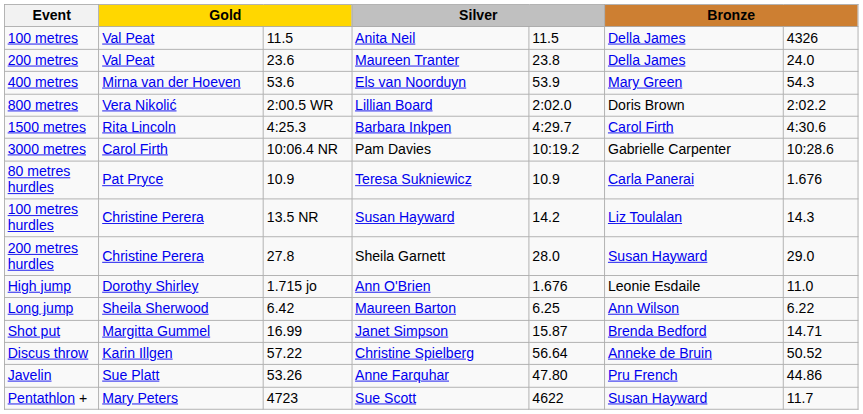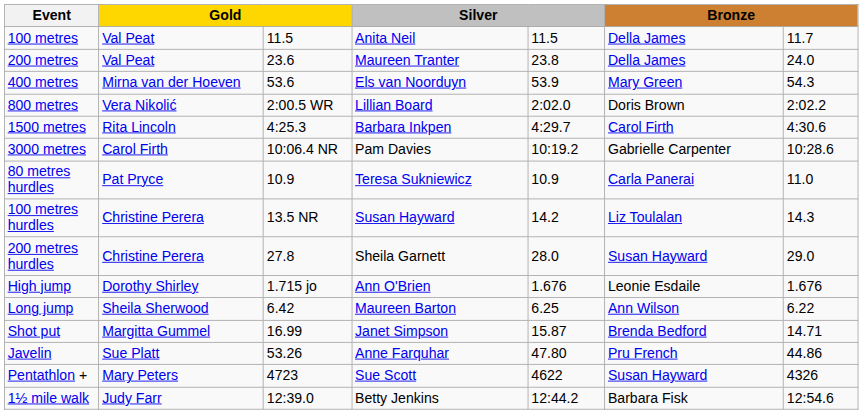(803, 37) 4326 -> (800, 37) 11.7
(804, 179) 1.676 -> (800, 179) 11.0
(800, 286) 11.0 -> (804, 286) 1.676
- row: (48, 353)
(800, 398) 11.7 -> (803, 375) 4326
+ row: (48, 398)
